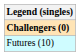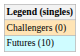(38, 27) bold -> (36, 27) normal
